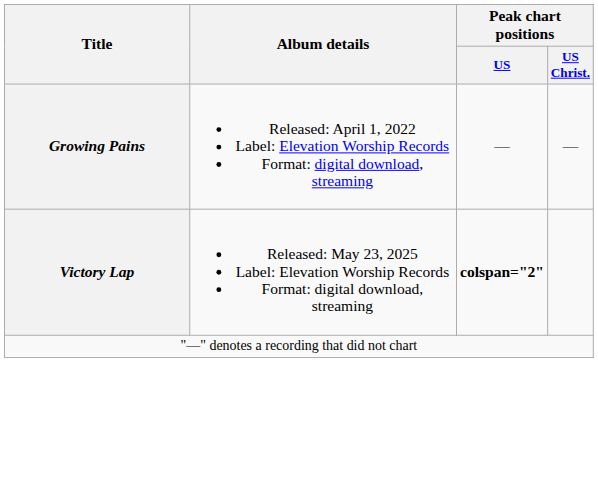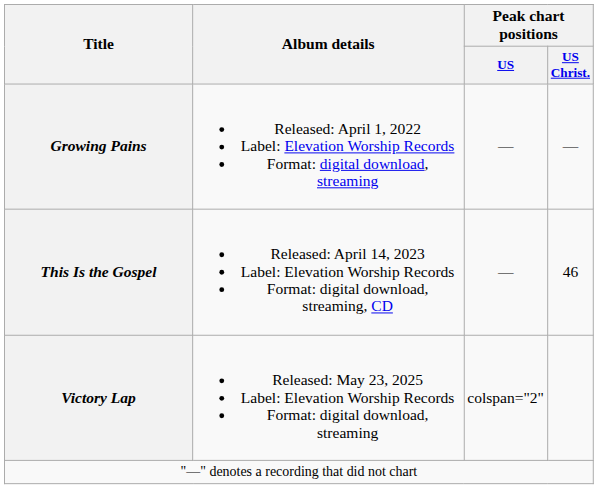+ row: (99, 272)
(502, 272) bold -> (506, 397) normal
